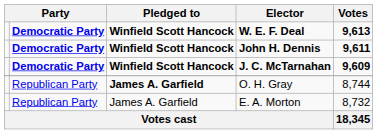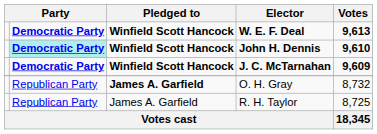(58, 48) no background -> (58, 48) paleturquoise background
(357, 48) 9,611 -> (356, 48) 9,610
(356, 84) 8,744 -> (356, 84) 8,732
- row: (270, 102)
+ row: (268, 102)
